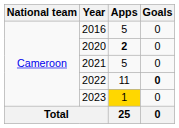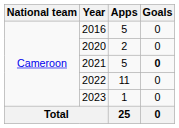(124, 47) bold -> (124, 47) normal
(157, 64) normal -> (157, 64) bold
(157, 81) bold -> (157, 81) normal
(124, 98) gold background -> (124, 98) no background
